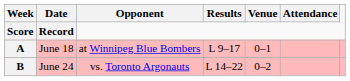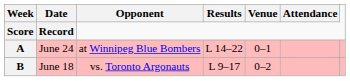(56, 48) June 18 -> (56, 48) June 24
(224, 48) L 9–17 -> (224, 48) L 14–22
(56, 66) June 24 -> (56, 66) June 18
(224, 66) L 14–22 -> (224, 66) L 9–17
